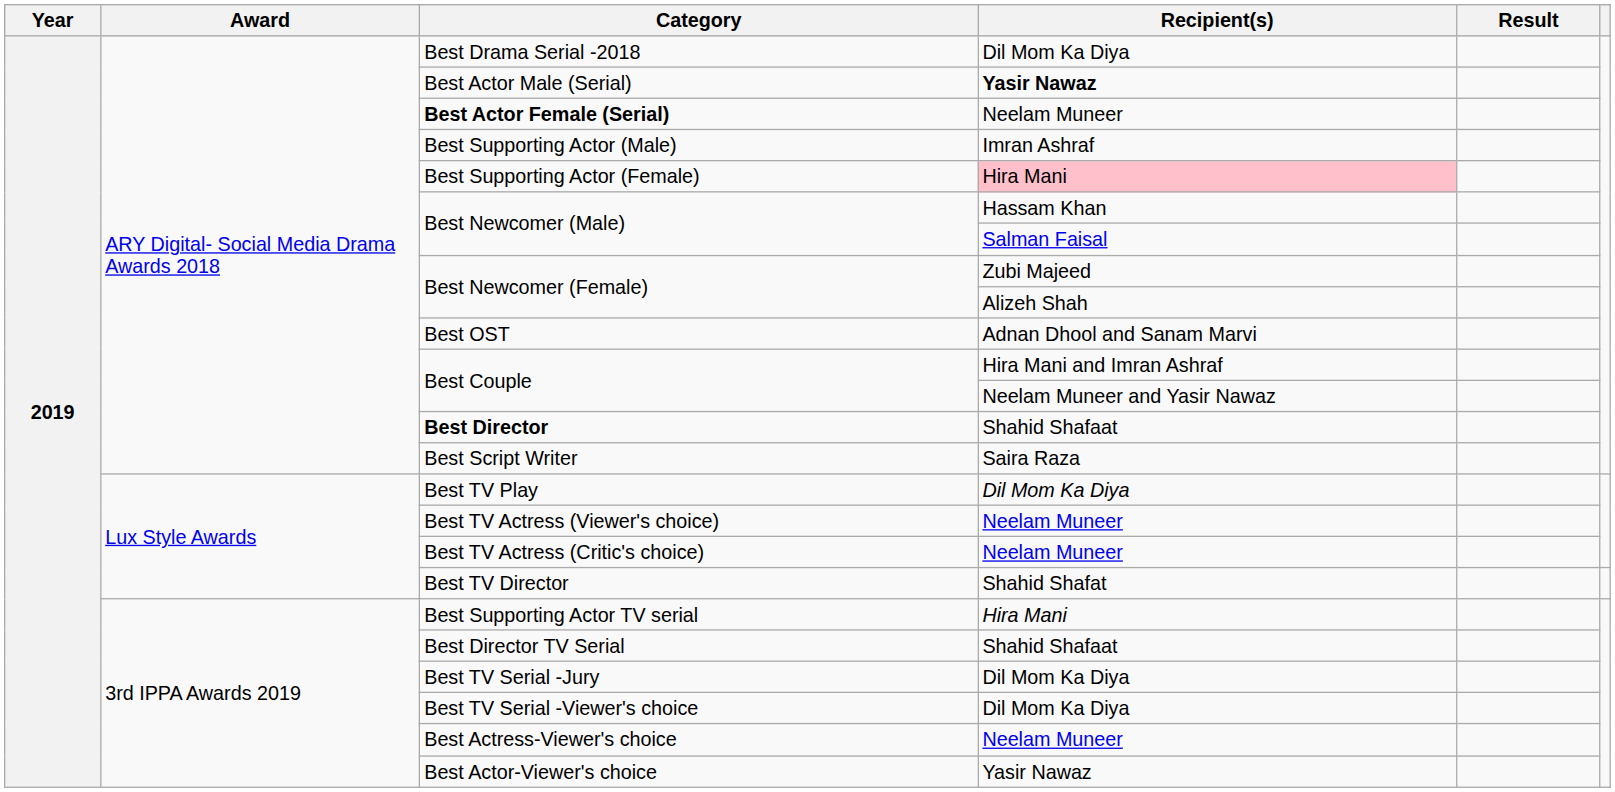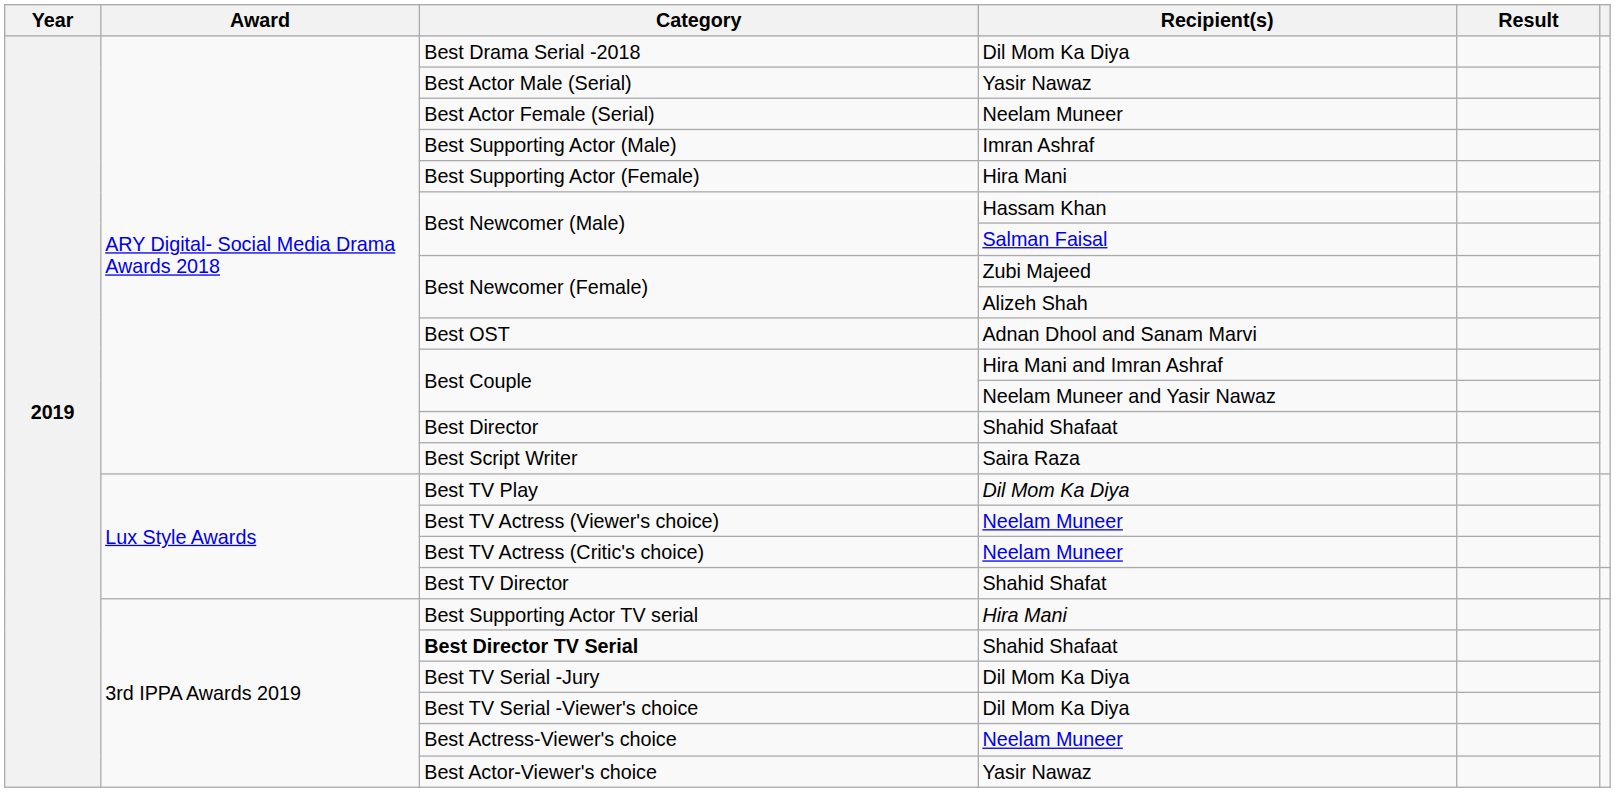(1039, 83) bold -> (1037, 83) normal
(547, 114) bold -> (539, 114) normal
(1025, 177) pink background -> (1025, 177) no background
(486, 427) bold -> (481, 427) normal
(524, 646) normal -> (531, 646) bold
